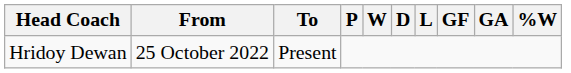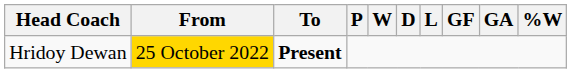(202, 51) no background -> (202, 51) gold background
(307, 51) normal -> (310, 51) bold
